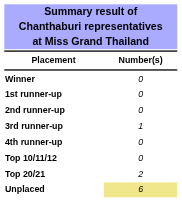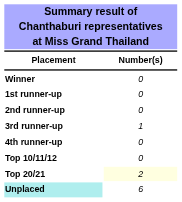(141, 174) no background -> (141, 174) lightyellow background
(25, 190) no background -> (25, 190) paleturquoise background
(141, 190) khaki background -> (141, 190) no background
